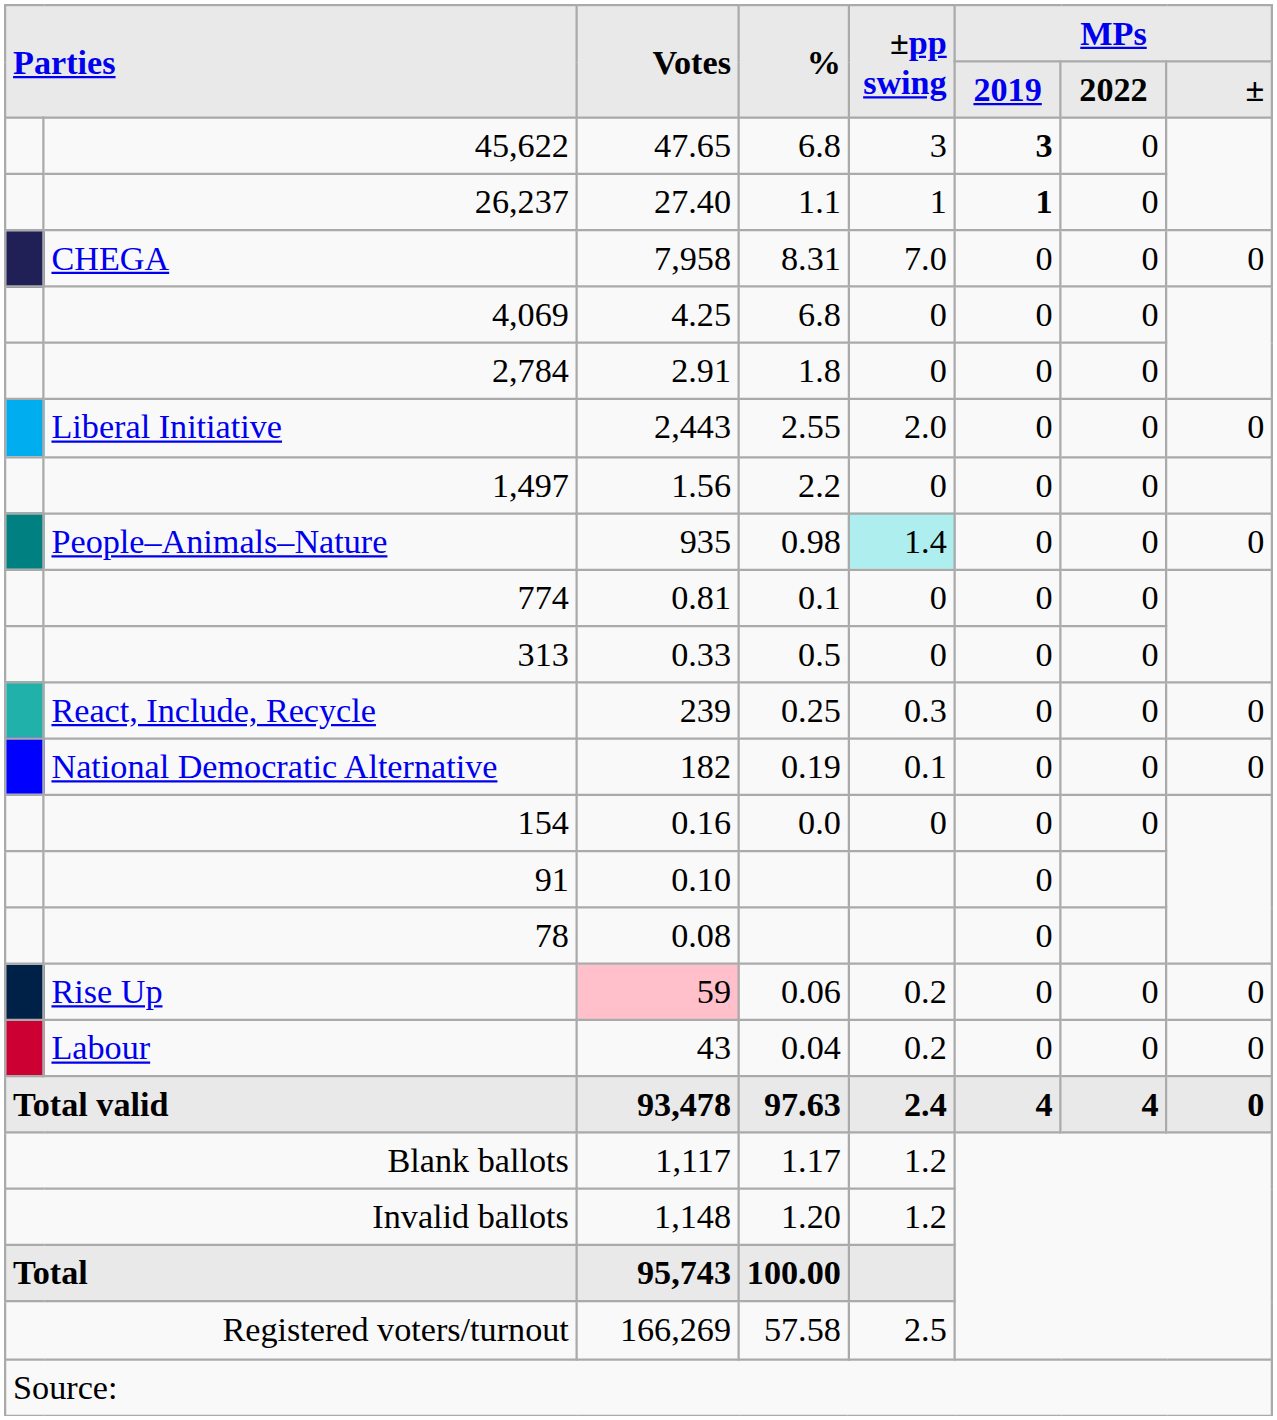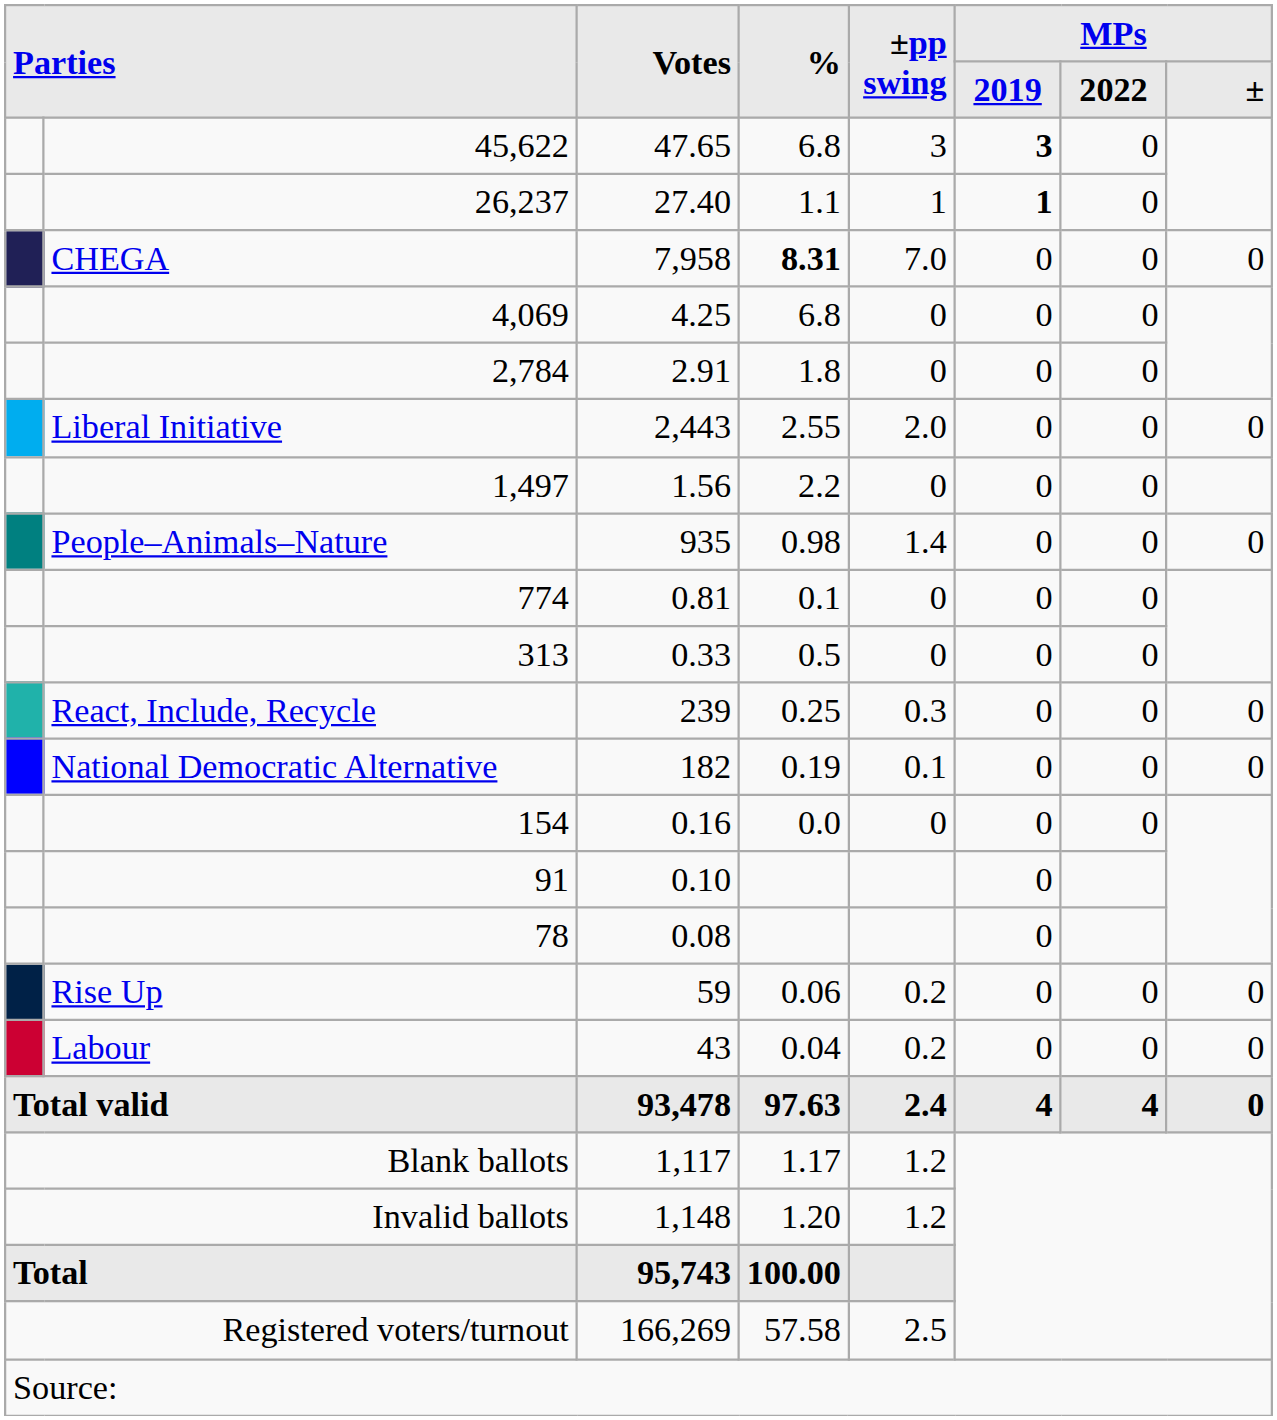(811, 258) normal -> (811, 258) bold
(925, 540) paleturquoise background -> (925, 540) no background
(714, 991) pink background -> (714, 991) no background
